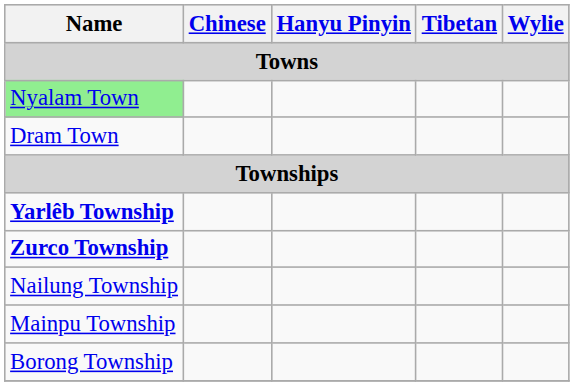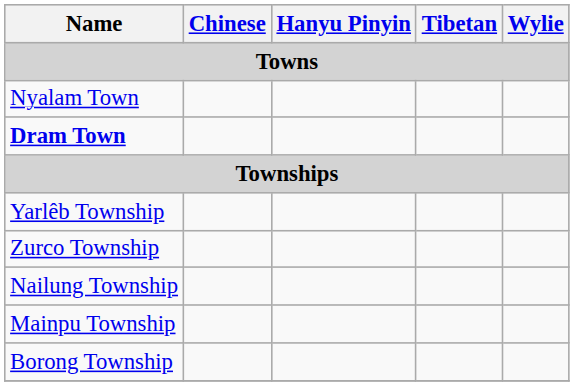(74, 98) lightgreen background -> (74, 98) no background
(64, 136) normal -> (68, 136) bold
(92, 211) bold -> (87, 211) normal
(89, 248) bold -> (85, 248) normal
